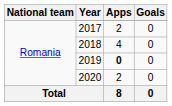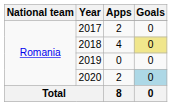(151, 45) no background -> (151, 45) khaki background
(119, 61) bold -> (119, 61) normal
(151, 77) no background -> (151, 77) lightblue background
